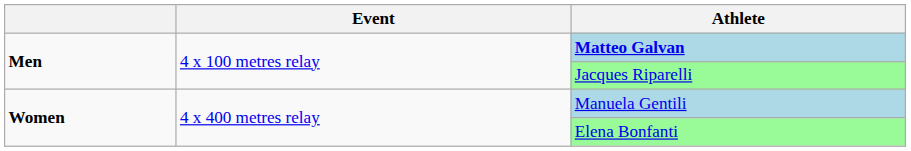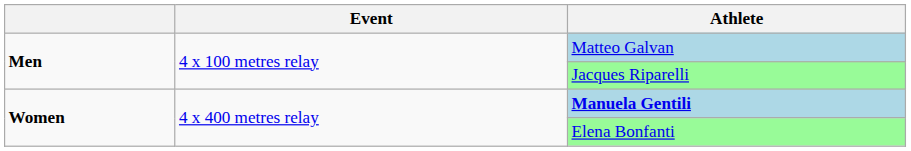(630, 47) bold -> (623, 47) normal
(631, 103) normal -> (631, 103) bold
